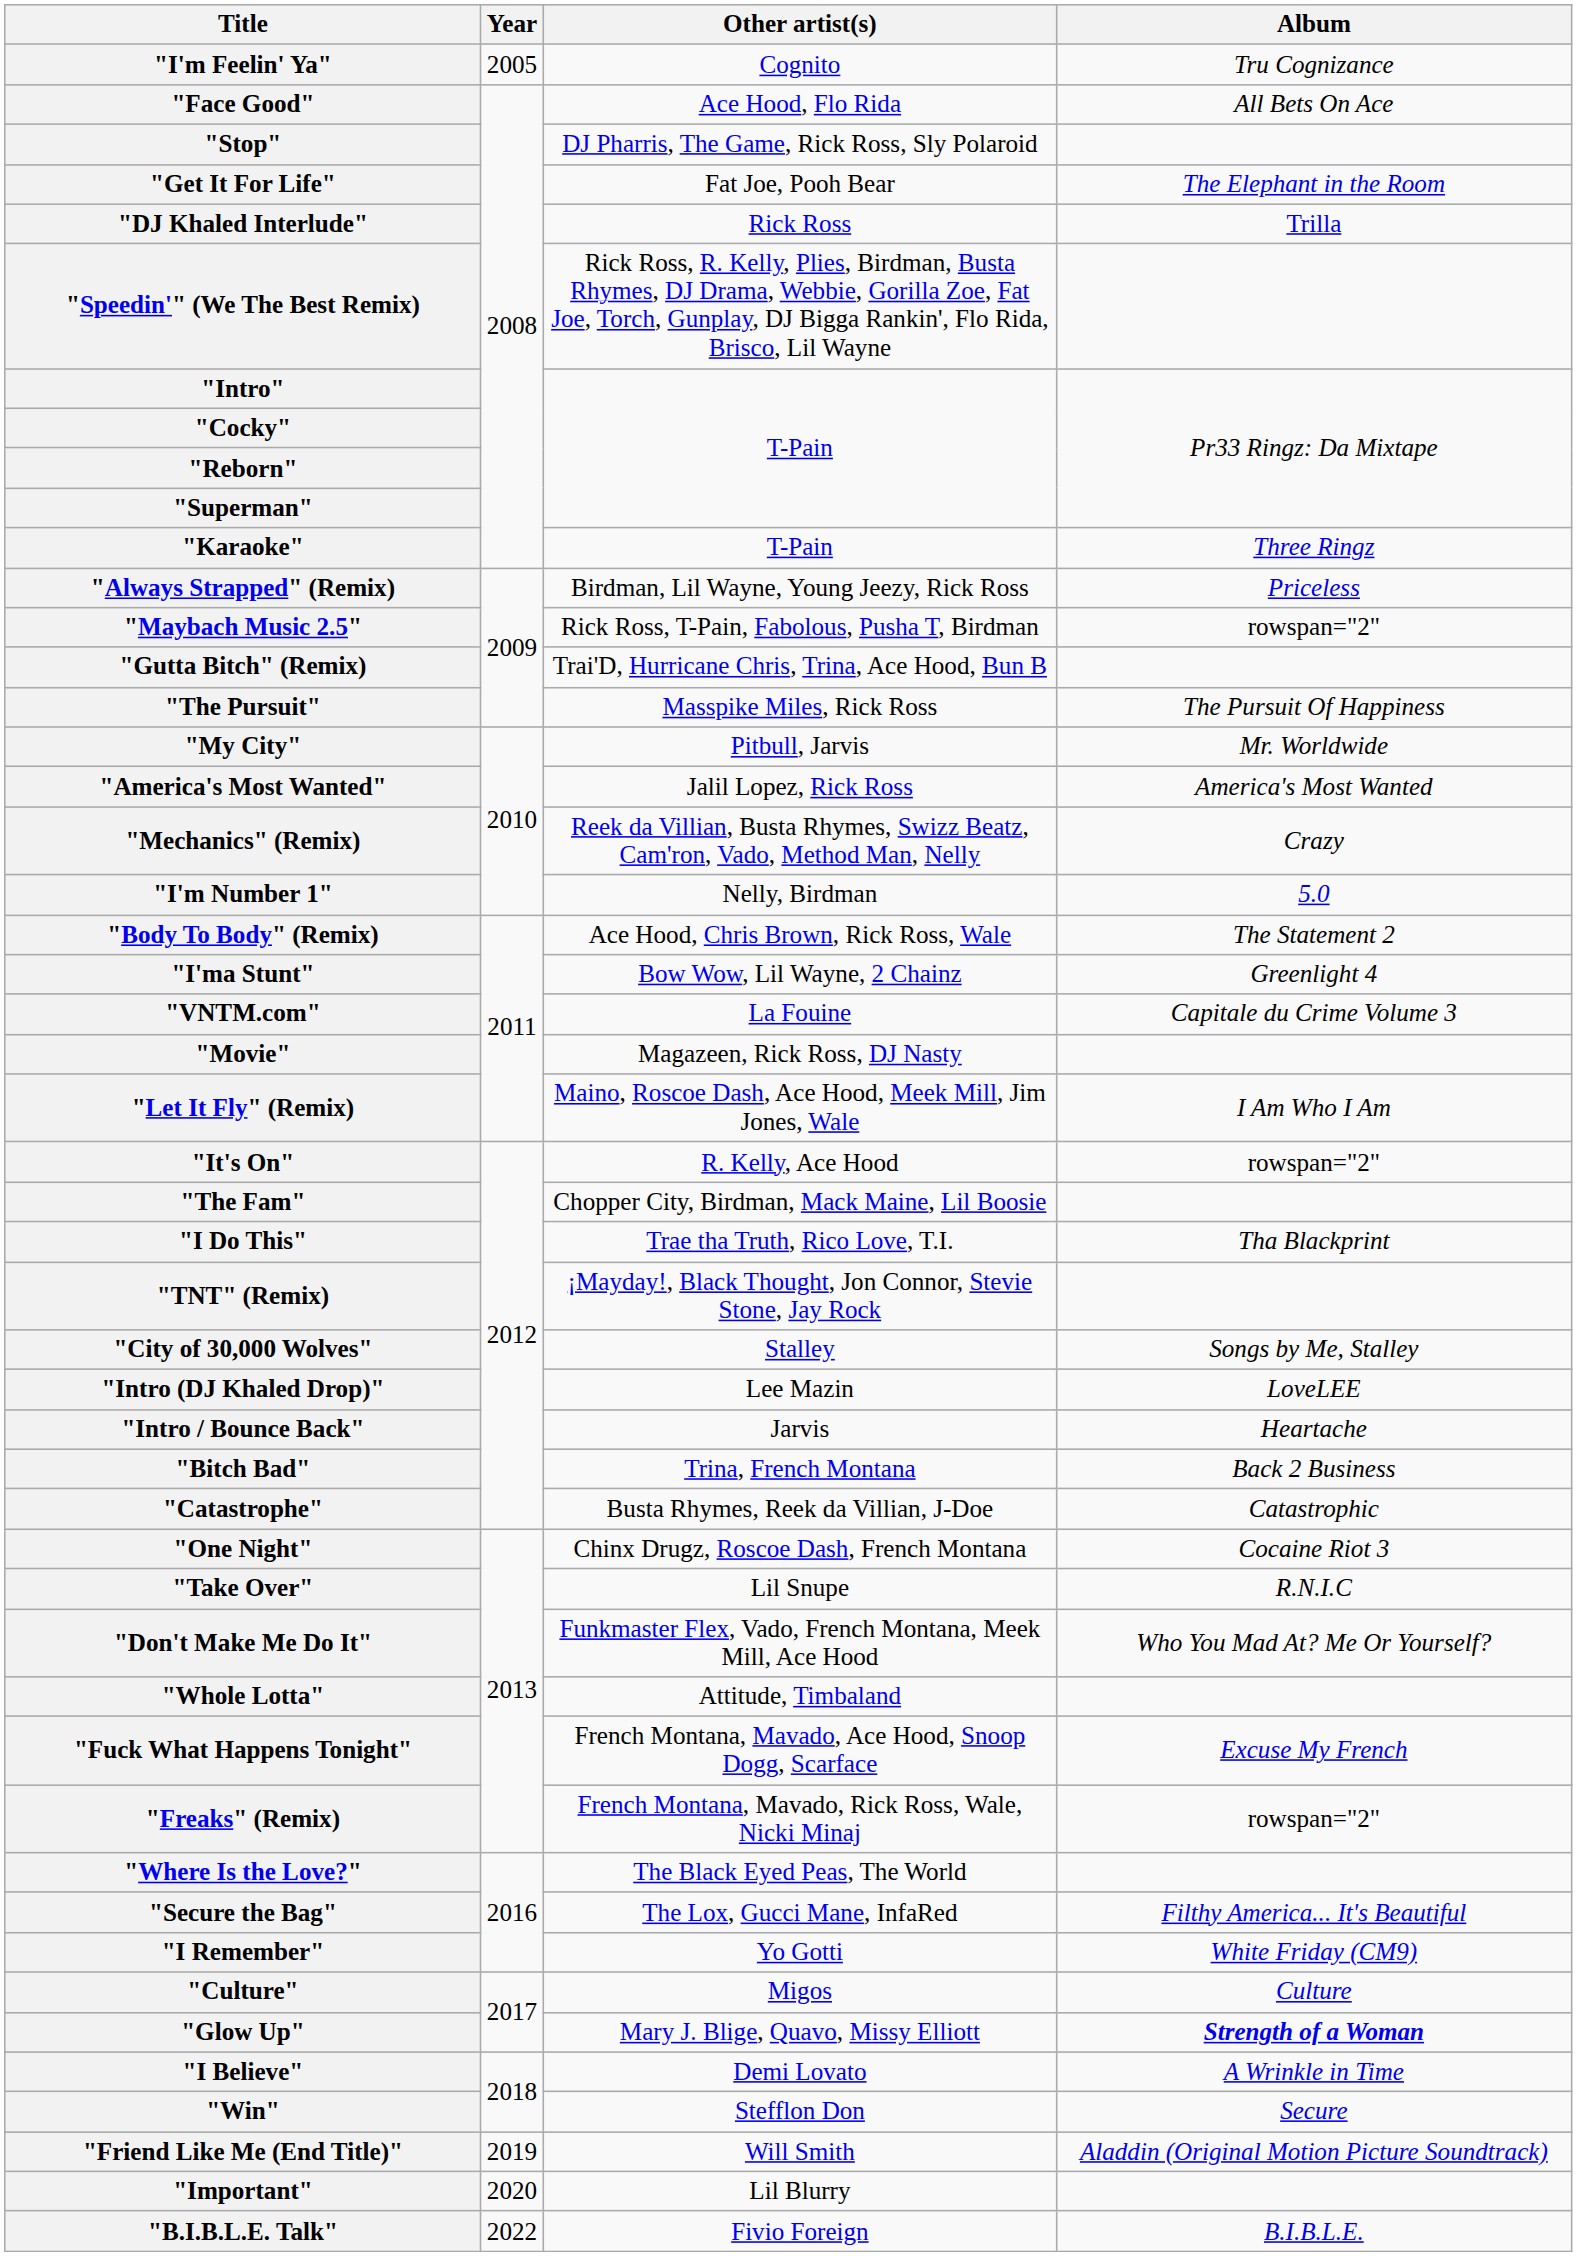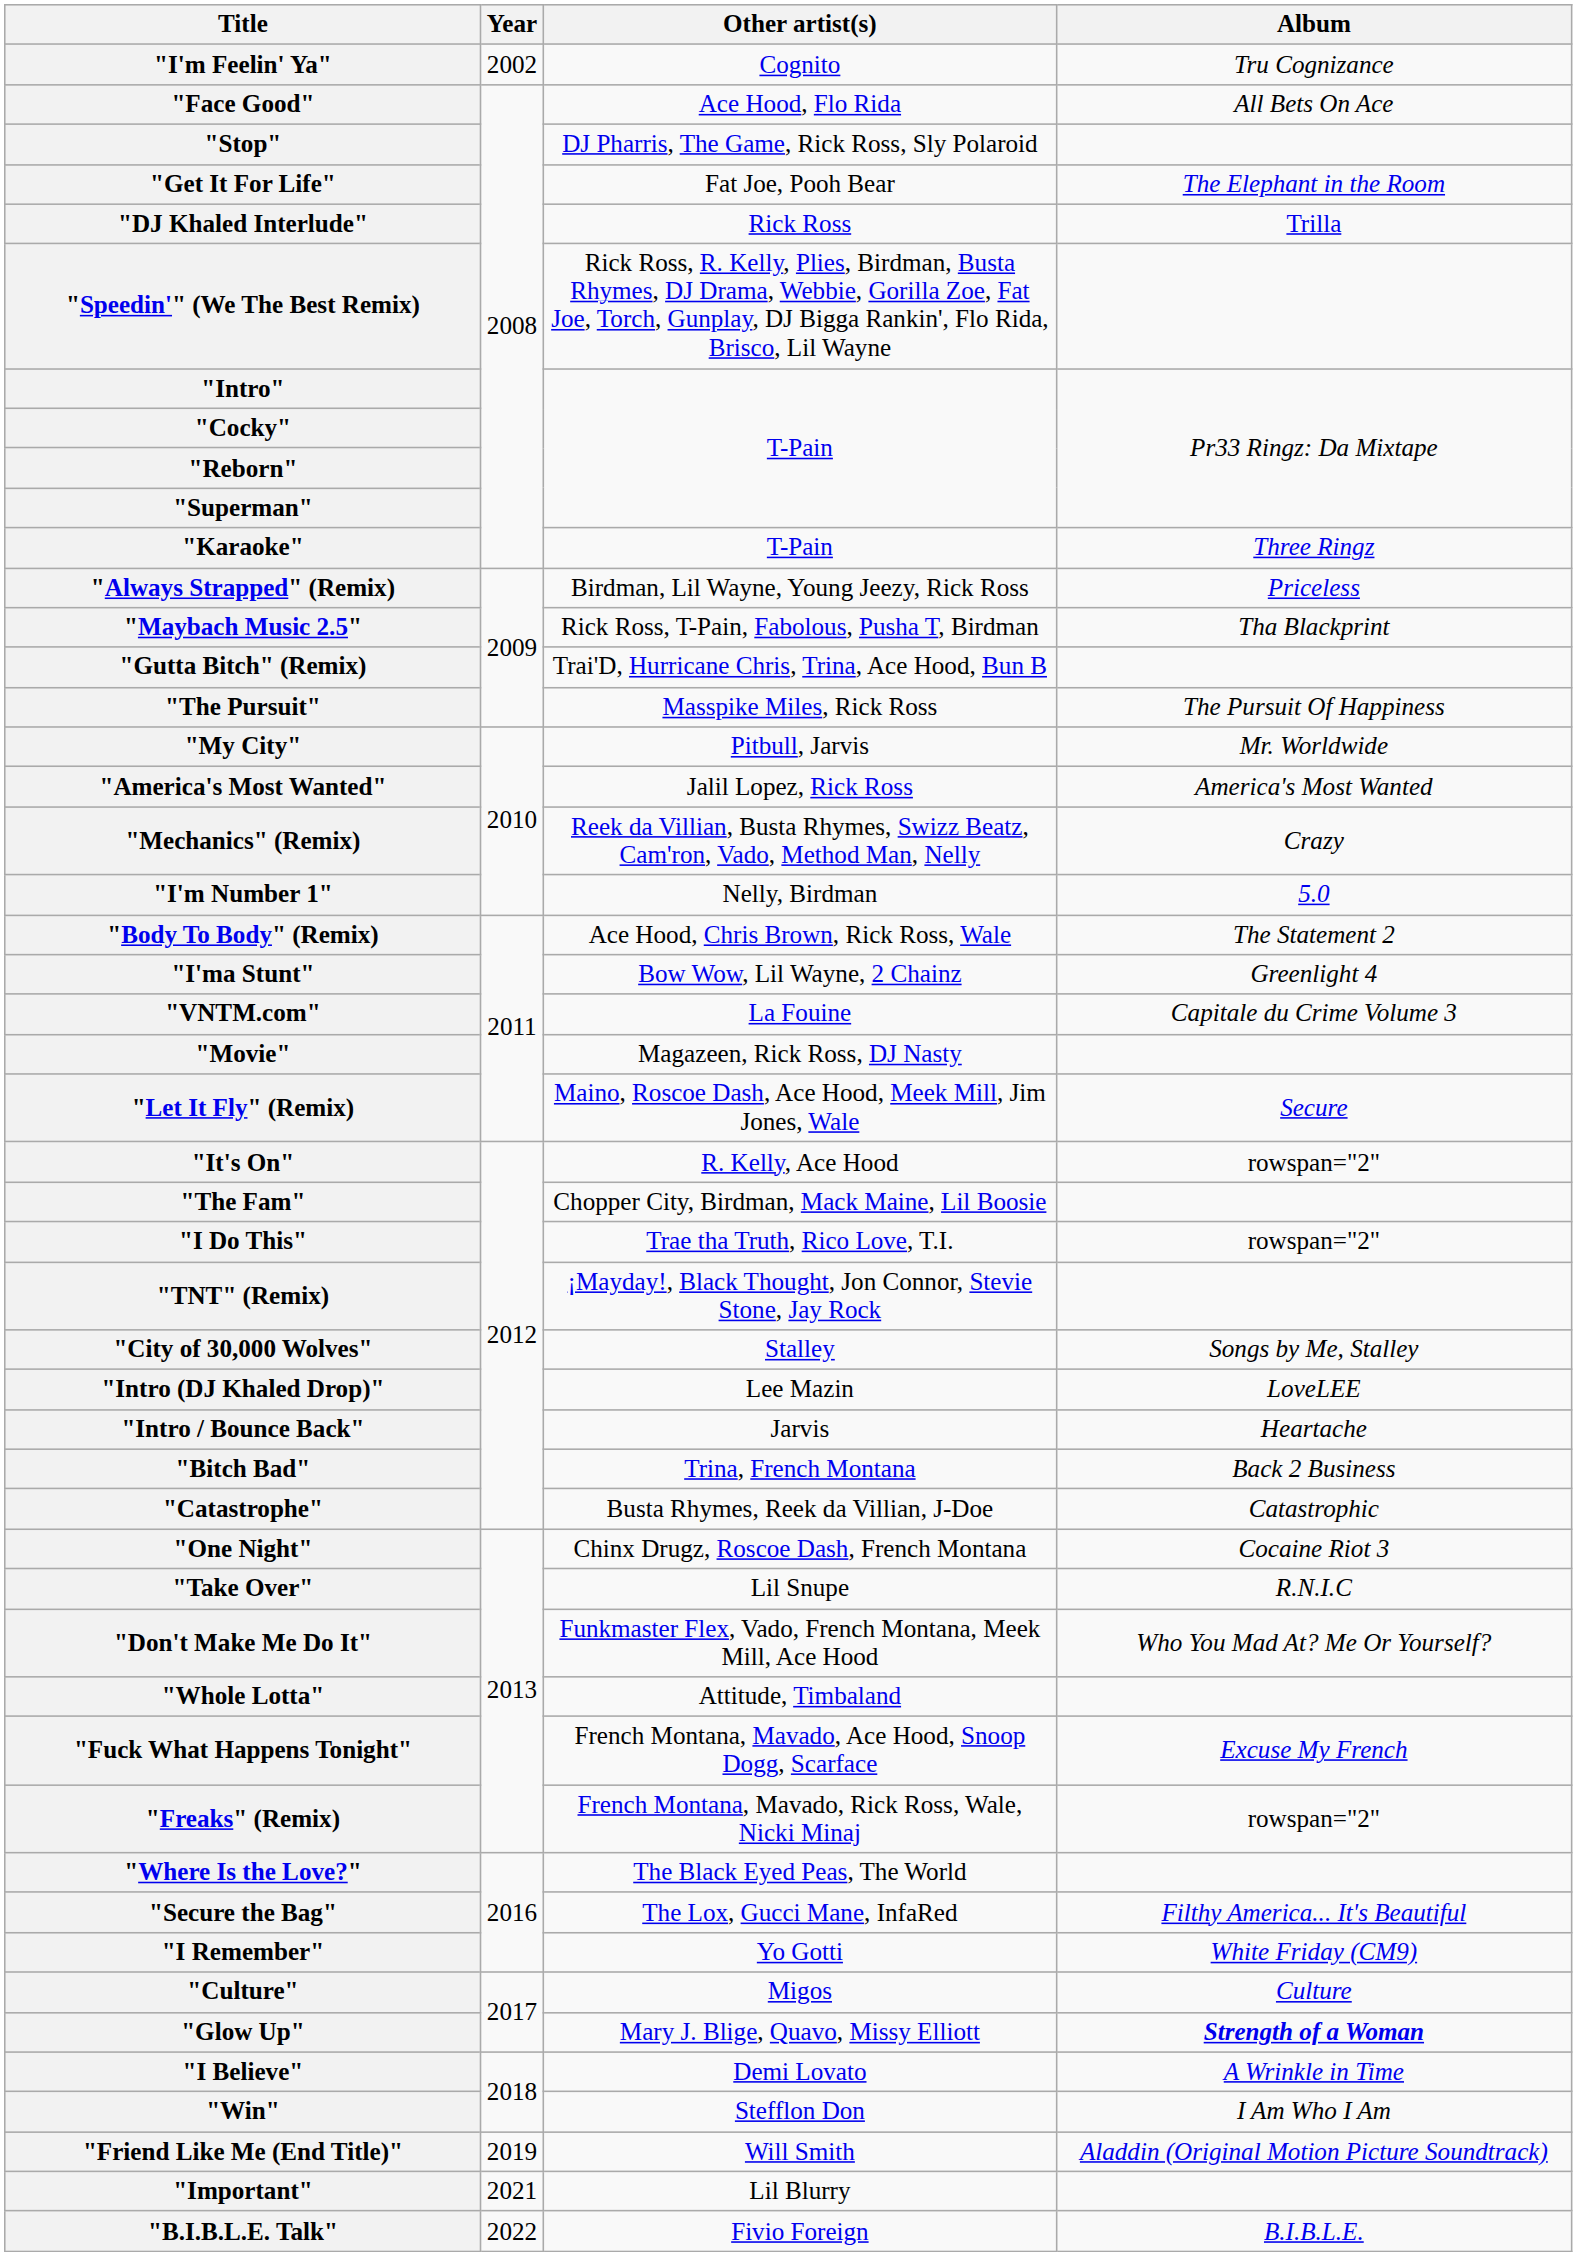(512, 64) 2005 -> (512, 64) 2002
(1314, 627) rowspan="2" -> (1314, 627) Tha Blackprint
(1314, 1107) I Am Who I Am -> (1314, 1107) Secure
(1314, 1241) Tha Blackprint -> (1314, 1241) rowspan="2"
(1314, 2111) Secure -> (1314, 2111) I Am Who I Am
(512, 2191) 2020 -> (512, 2191) 2021
